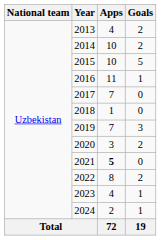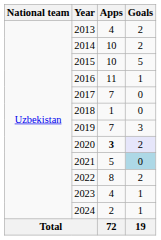(111, 144) normal -> (111, 144) bold
(140, 144) no background -> (140, 144) lavender background
(111, 161) bold -> (111, 161) normal
(140, 161) no background -> (140, 161) lightblue background
